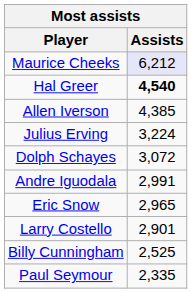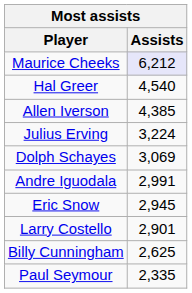(157, 87) bold -> (157, 87) normal
(157, 157) 3,072 -> (157, 157) 3,069
(157, 205) 2,965 -> (157, 205) 2,945
(157, 252) 2,525 -> (157, 252) 2,625
